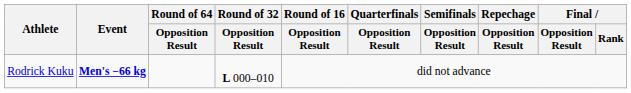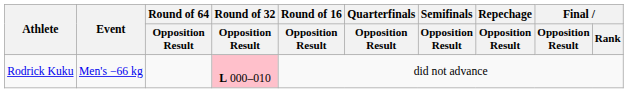(112, 71) bold -> (111, 71) normal
(248, 78) no background -> (245, 78) pink background
